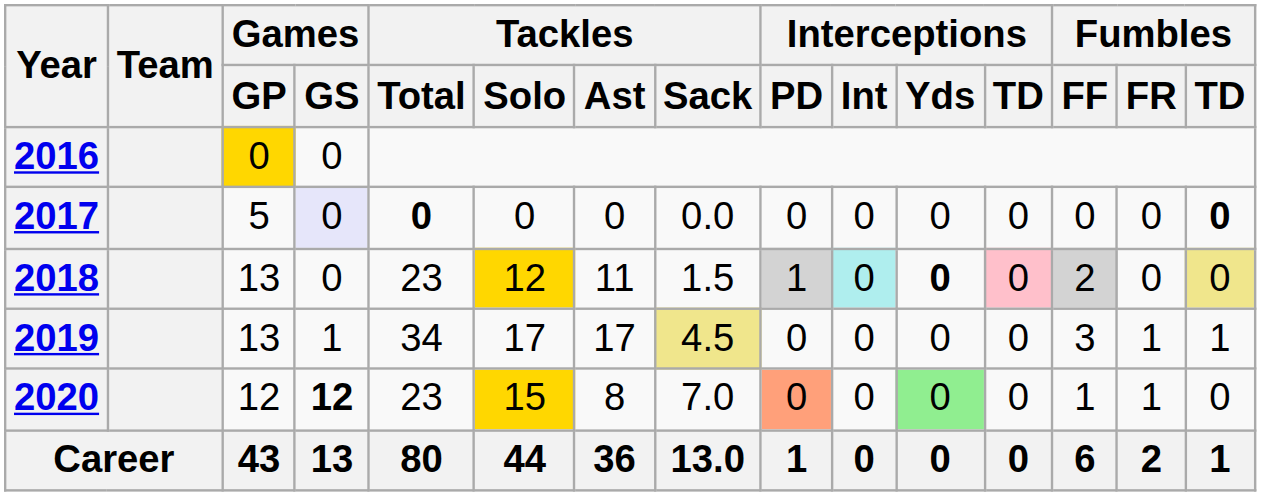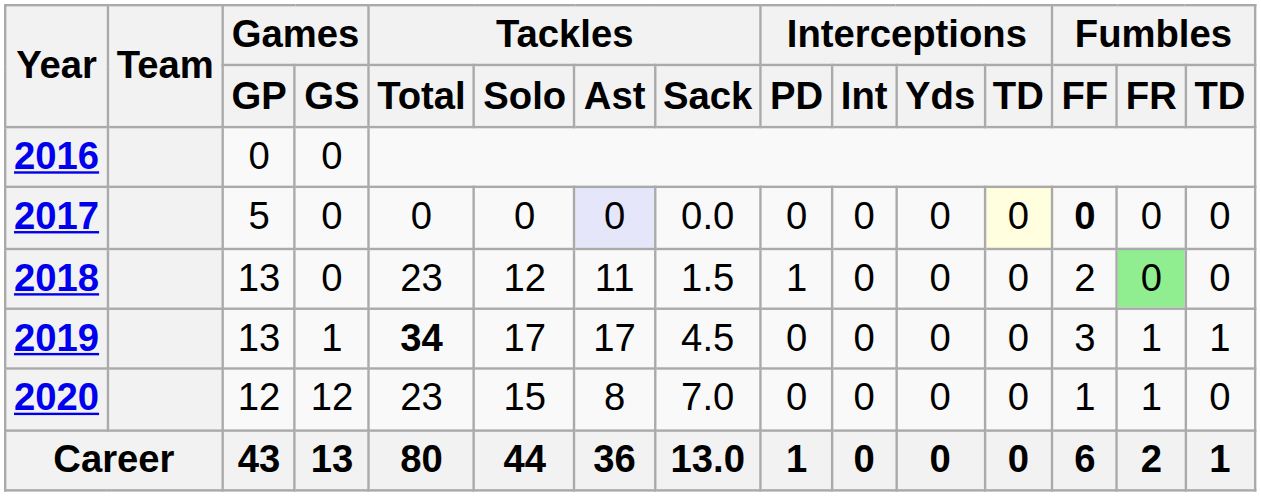(259, 156) gold background -> (259, 156) no background
(332, 216) lavender background -> (332, 216) no background
(421, 216) bold -> (421, 216) normal
(615, 216) no background -> (615, 216) lavender background
(1018, 216) no background -> (1018, 216) lightyellow background
(1085, 216) normal -> (1085, 216) bold
(1220, 216) bold -> (1220, 216) normal
(525, 277) gold background -> (525, 277) no background
(797, 277) lightgrey background -> (797, 277) no background
(864, 277) paleturquoise background -> (864, 277) no background
(940, 277) bold -> (940, 277) normal
(1018, 277) pink background -> (1018, 277) no background
(1085, 277) lightgrey background -> (1085, 277) no background
(1151, 277) no background -> (1151, 277) lightgreen background
(1220, 277) khaki background -> (1220, 277) no background
(421, 338) normal -> (421, 338) bold
(708, 338) khaki background -> (708, 338) no background
(332, 398) bold -> (332, 398) normal
(525, 398) gold background -> (525, 398) no background
(797, 398) lightsalmon background -> (797, 398) no background
(940, 398) lightgreen background -> (940, 398) no background
